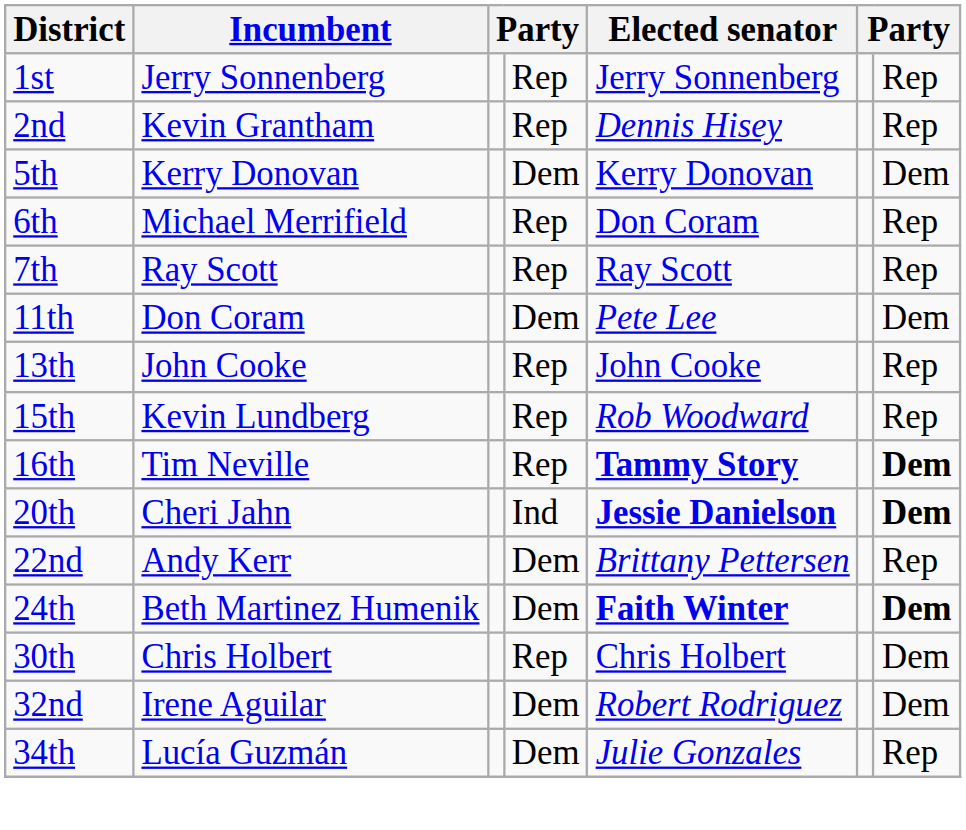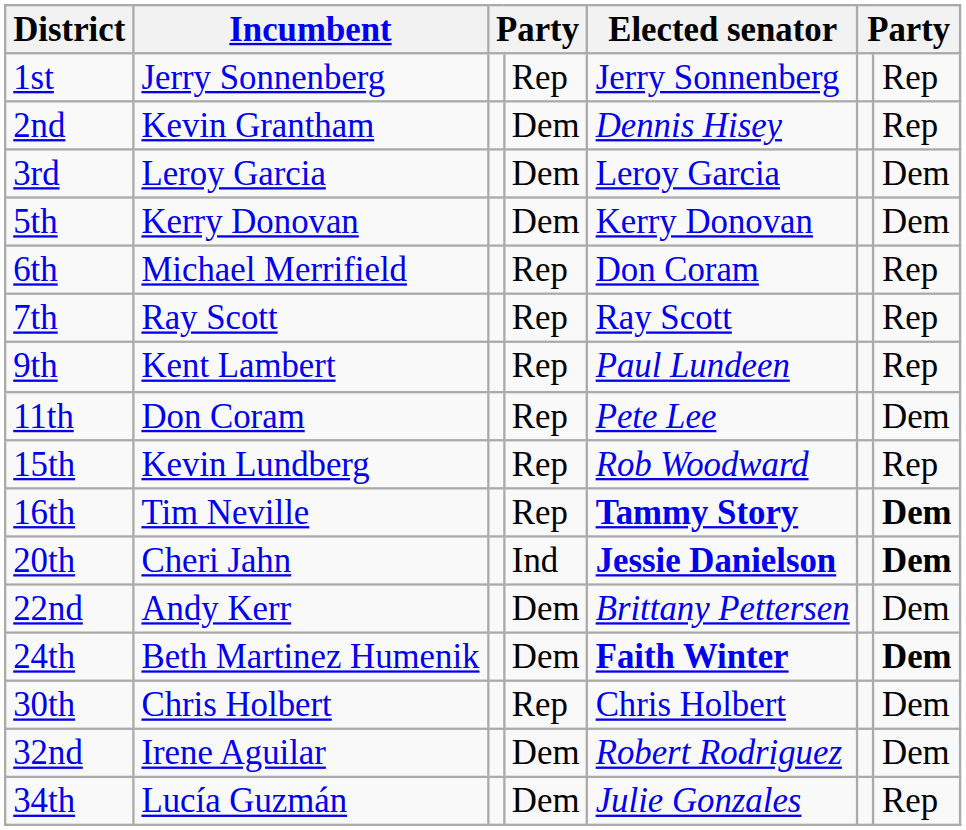(540, 125) Rep -> (546, 125) Dem
+ row: (36, 173)
+ row: (35, 366)
(546, 318) Dem -> (540, 414) Rep
- row: (44, 366)
(910, 559) Rep -> (916, 607) Dem
